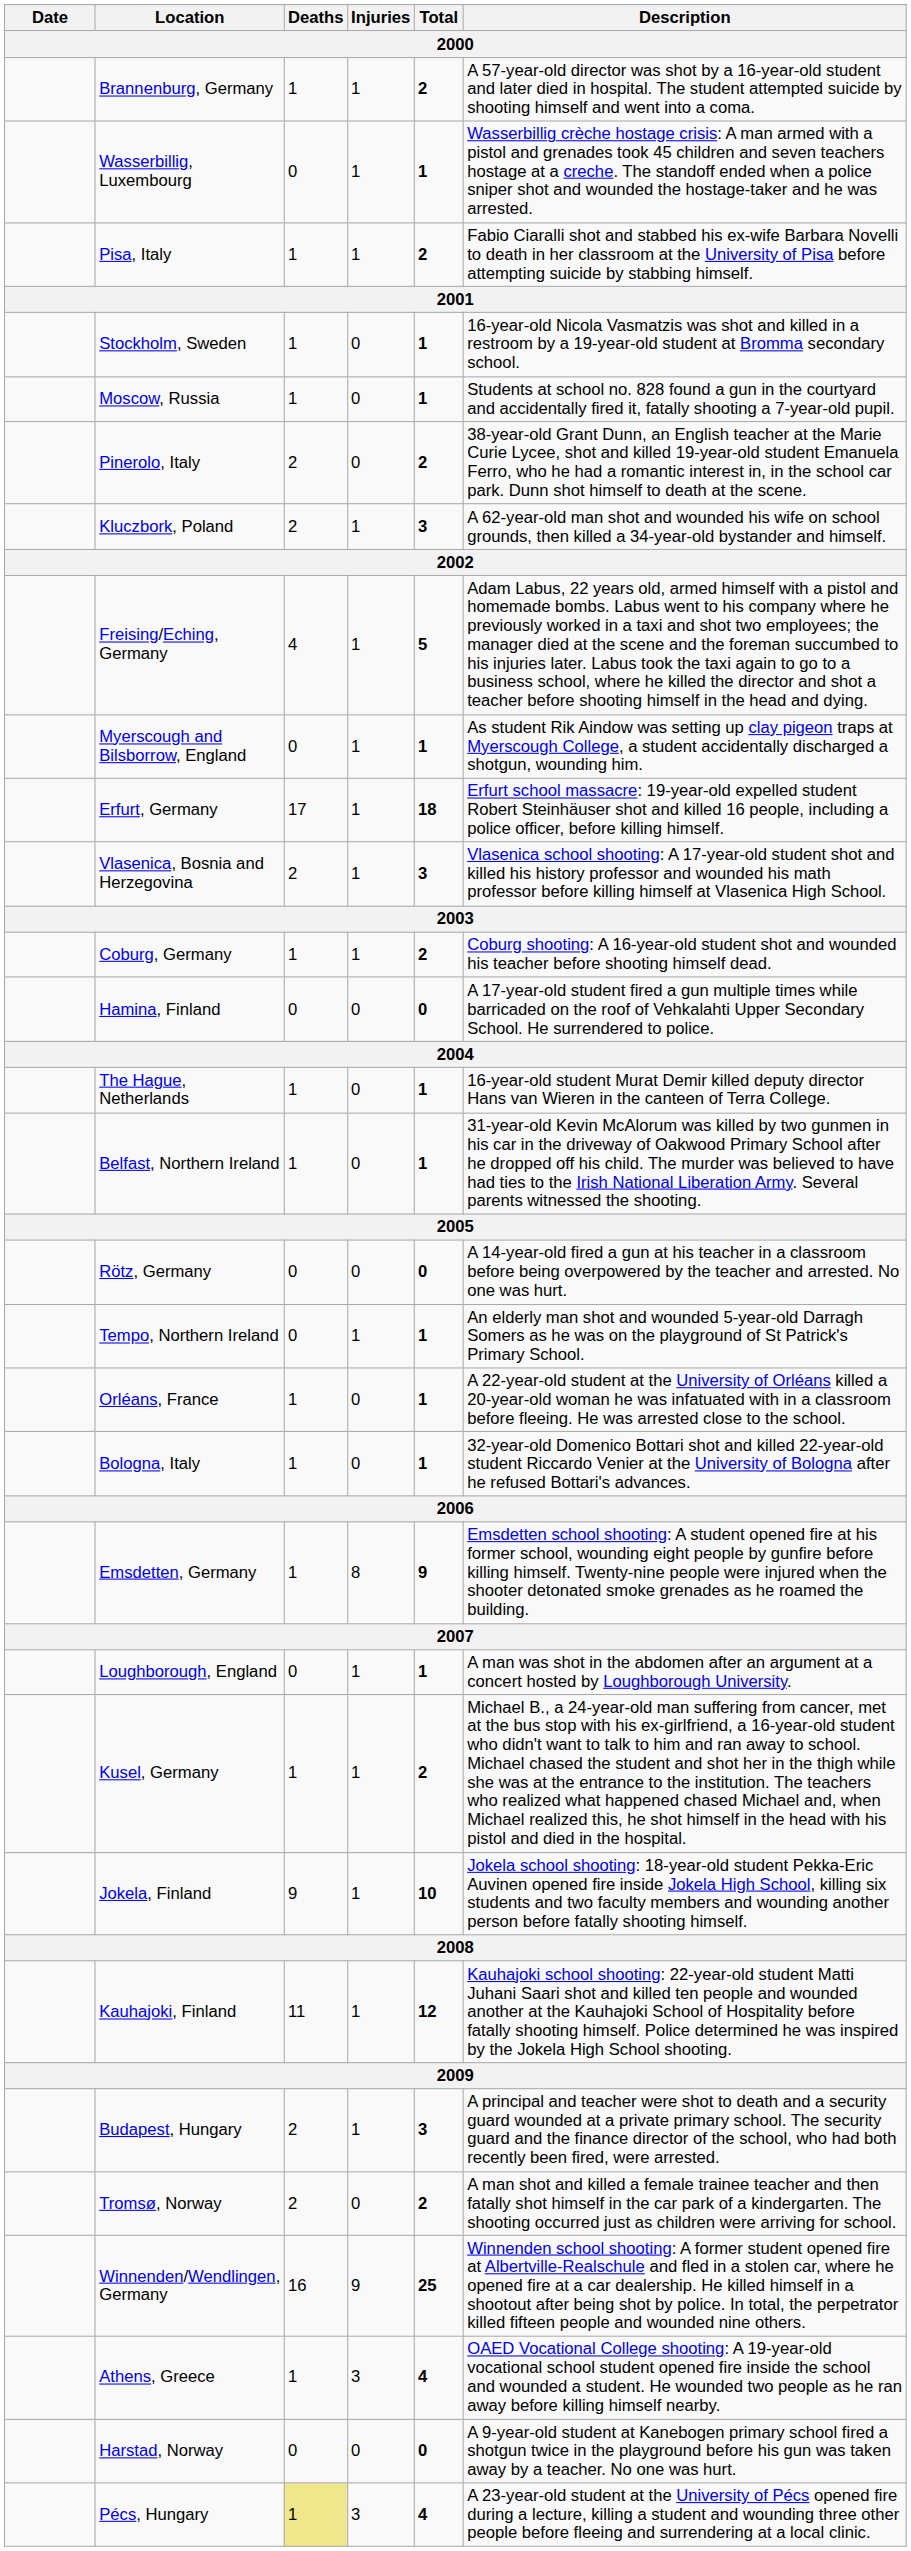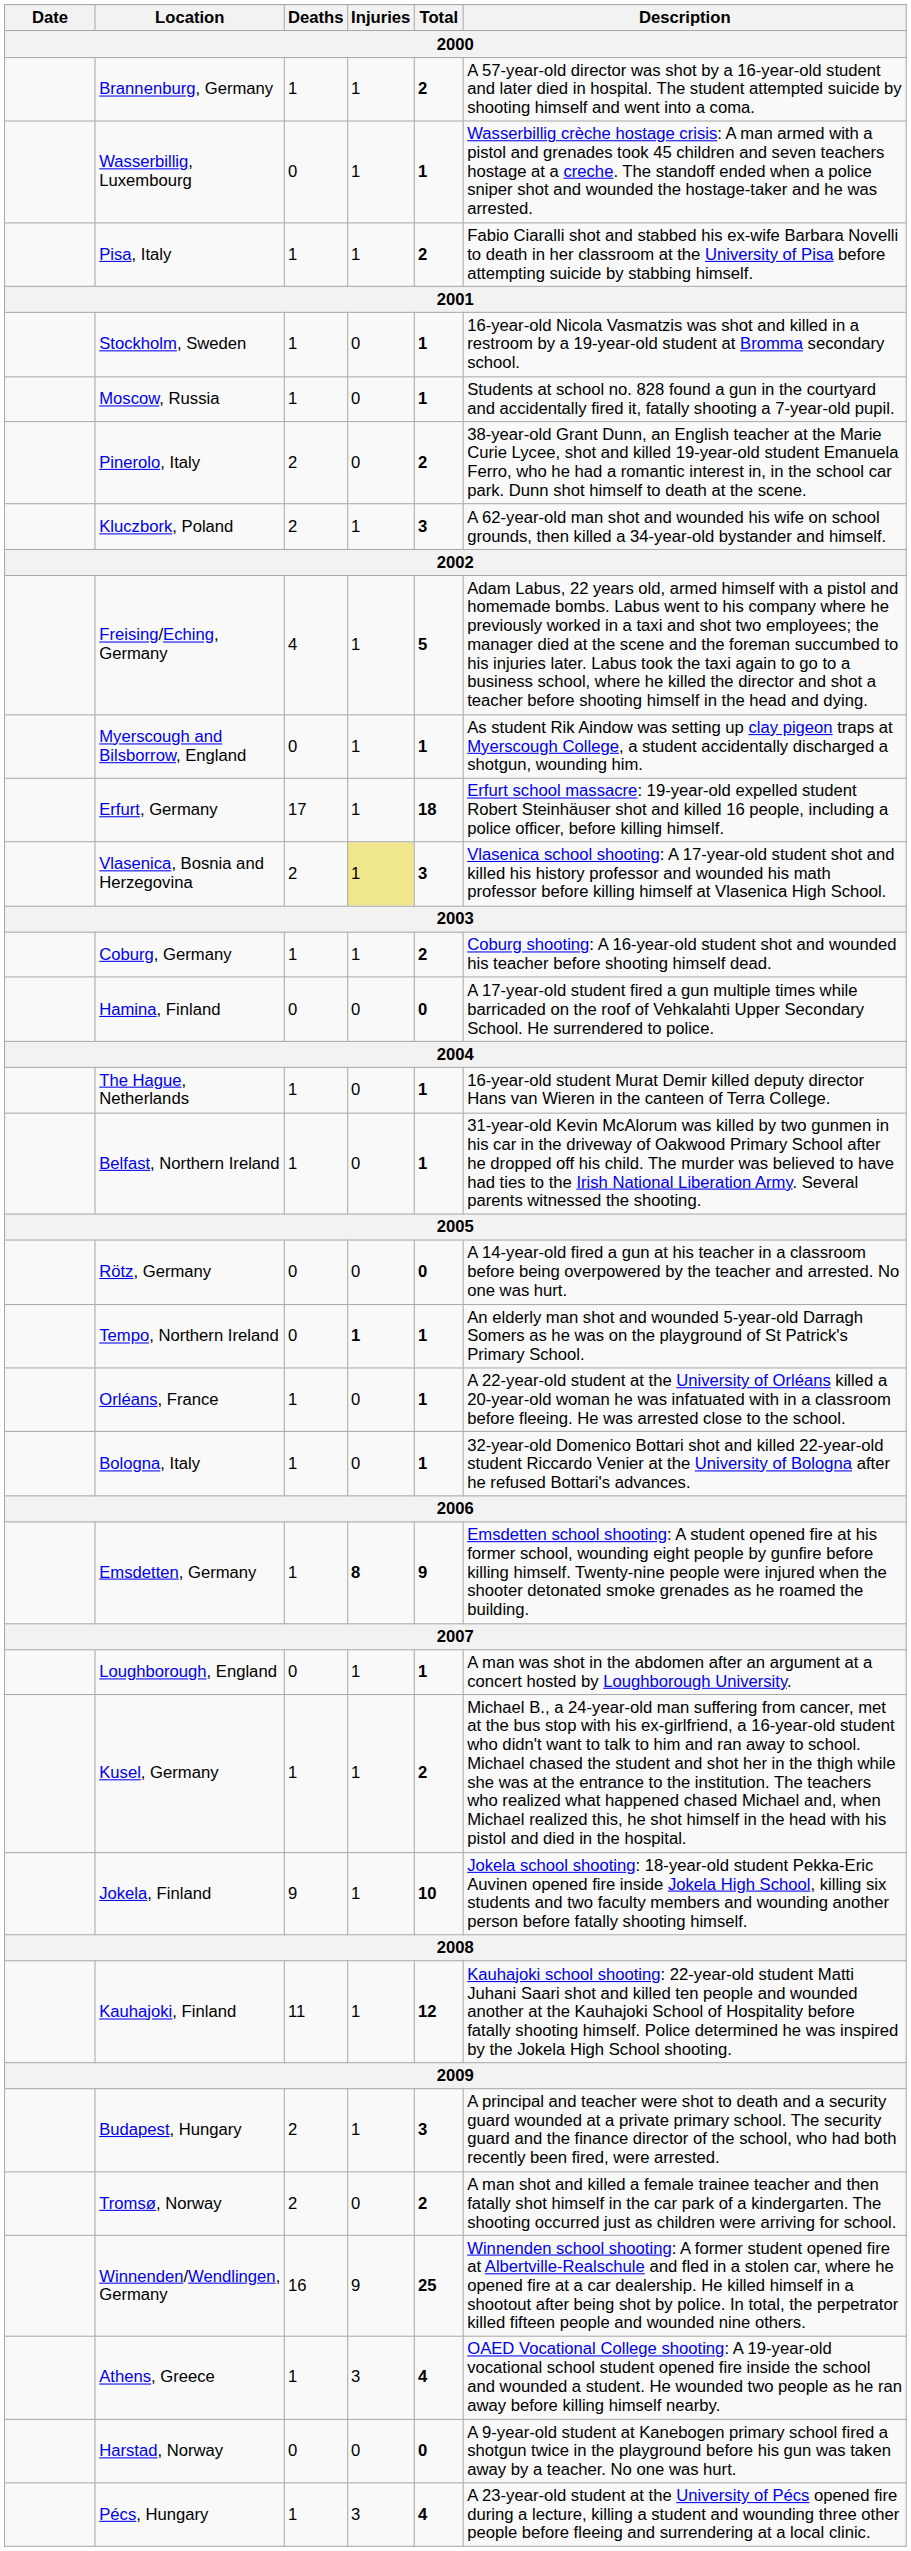(356, 873) no background -> (356, 873) khaki background
(356, 1336) normal -> (356, 1336) bold
(356, 1572) normal -> (356, 1572) bold
(293, 2514) khaki background -> (293, 2514) no background
